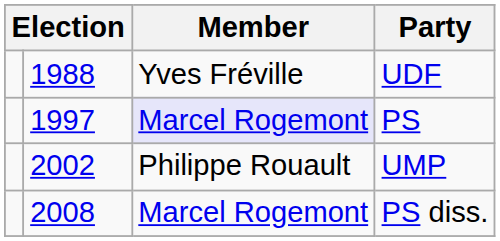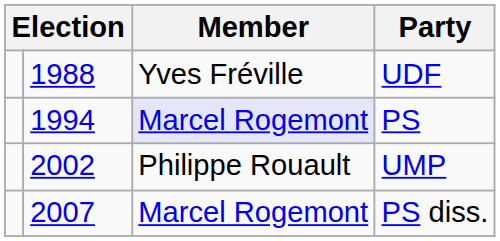(63, 119) 1997 -> (63, 119) 1994
(63, 212) 2008 -> (63, 212) 2007
